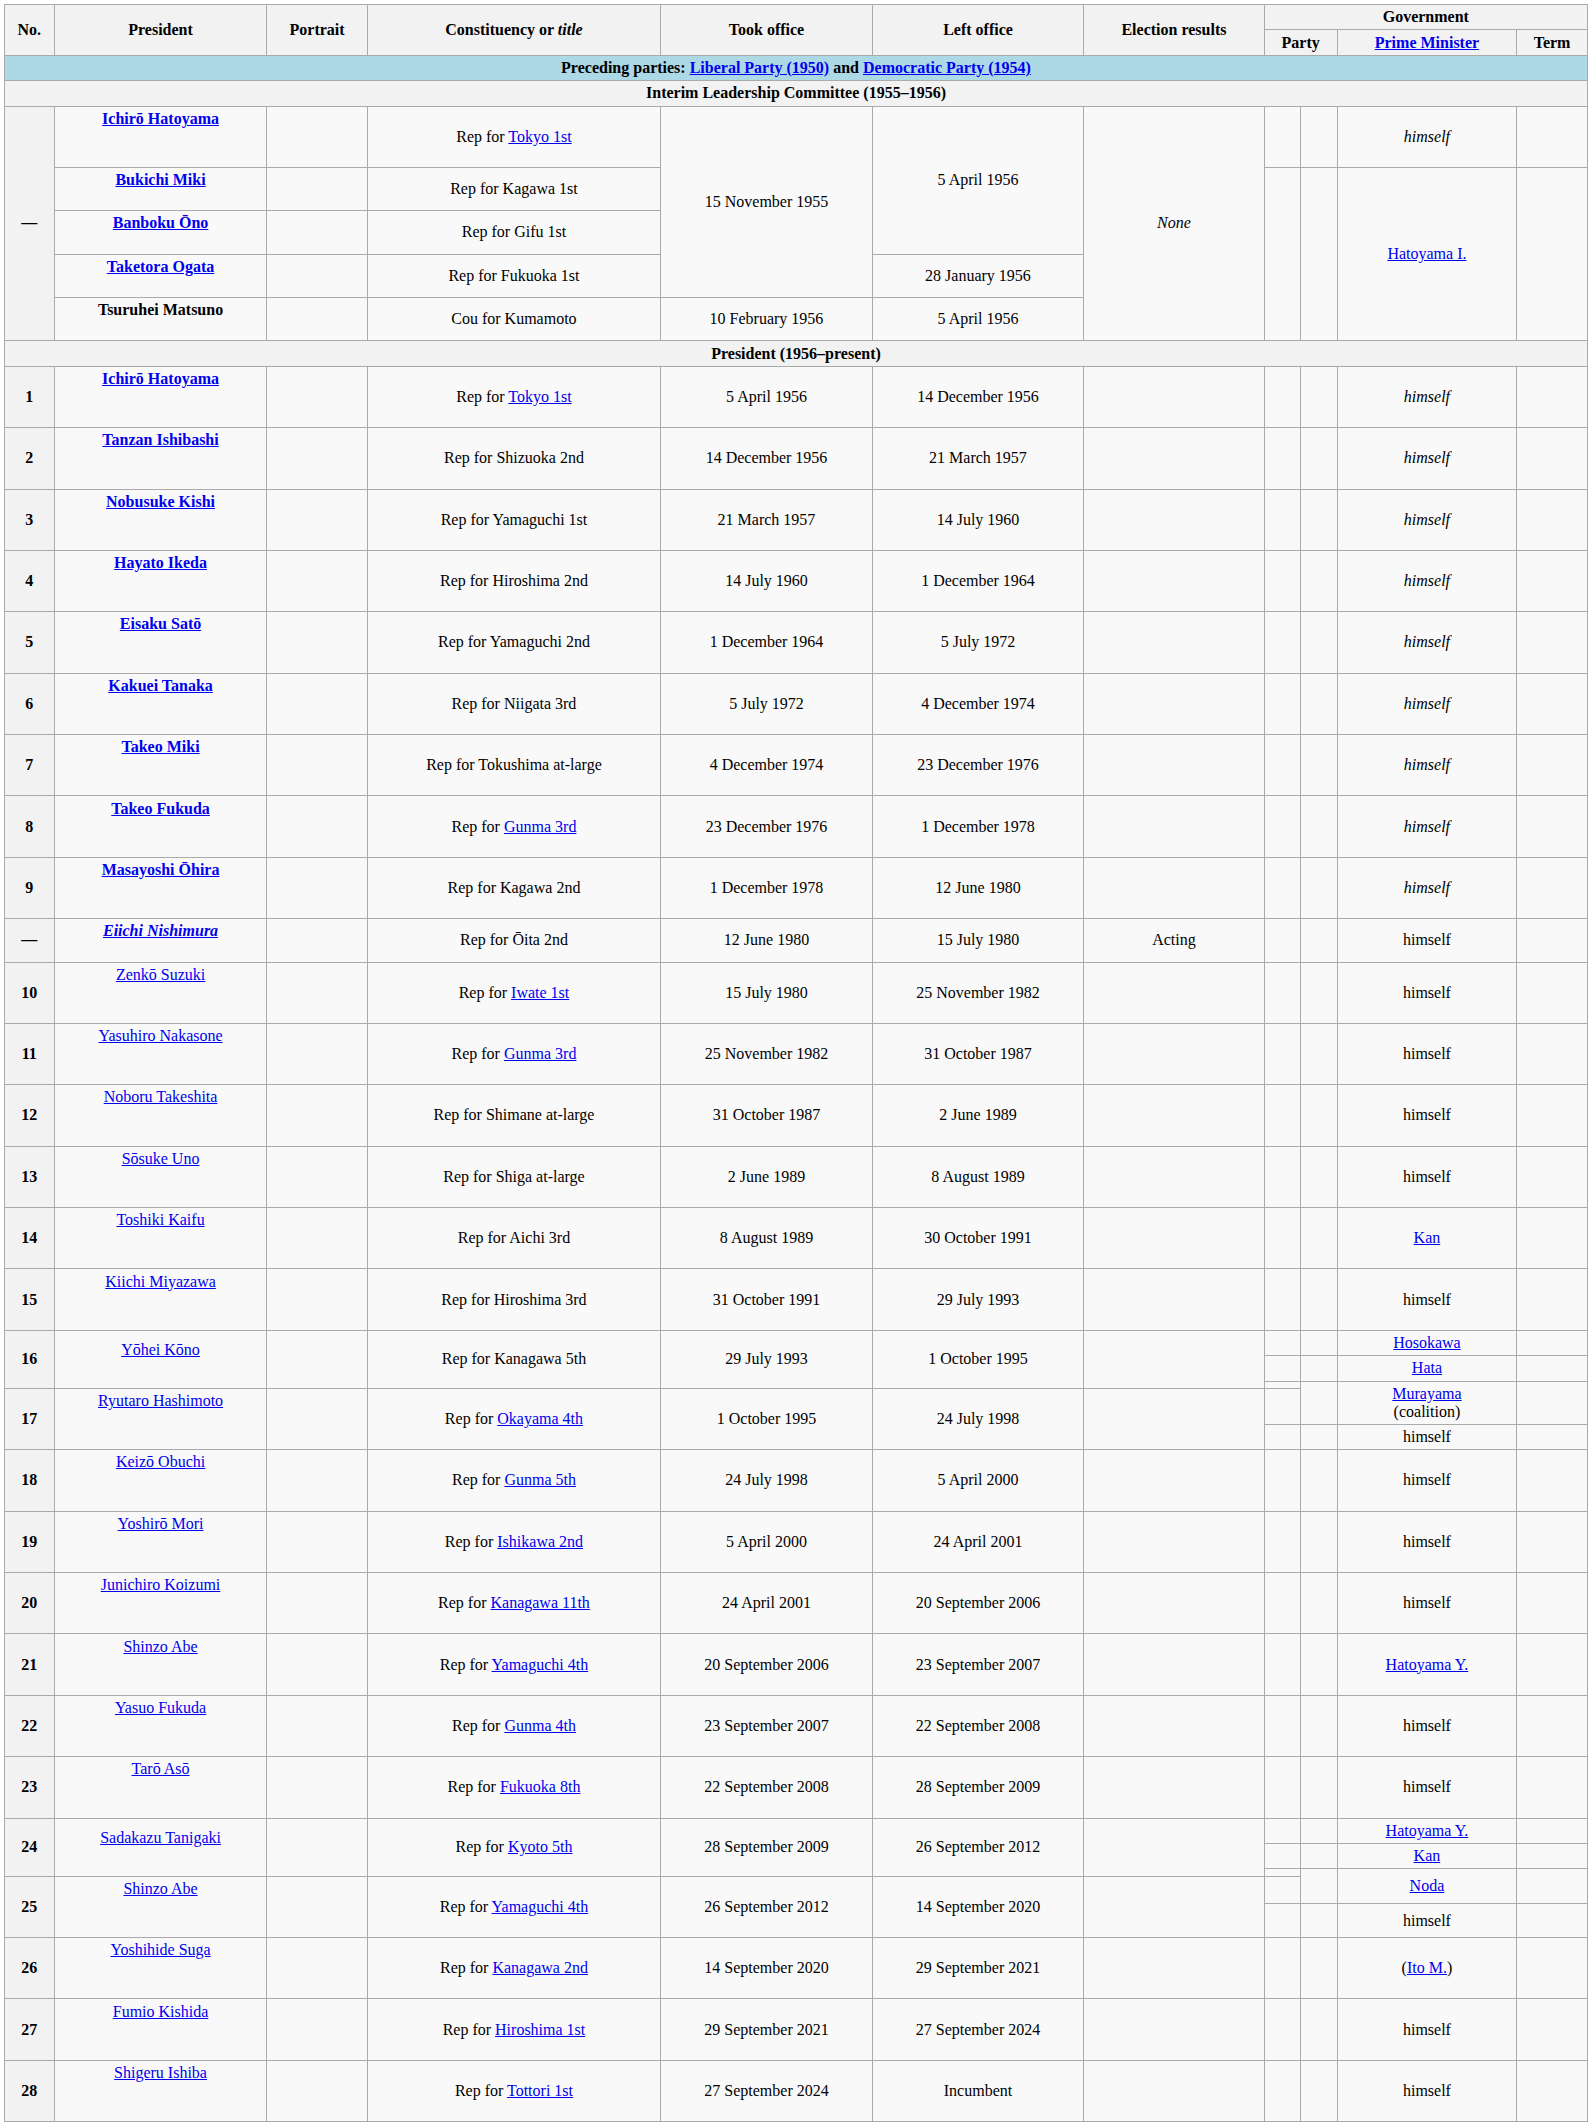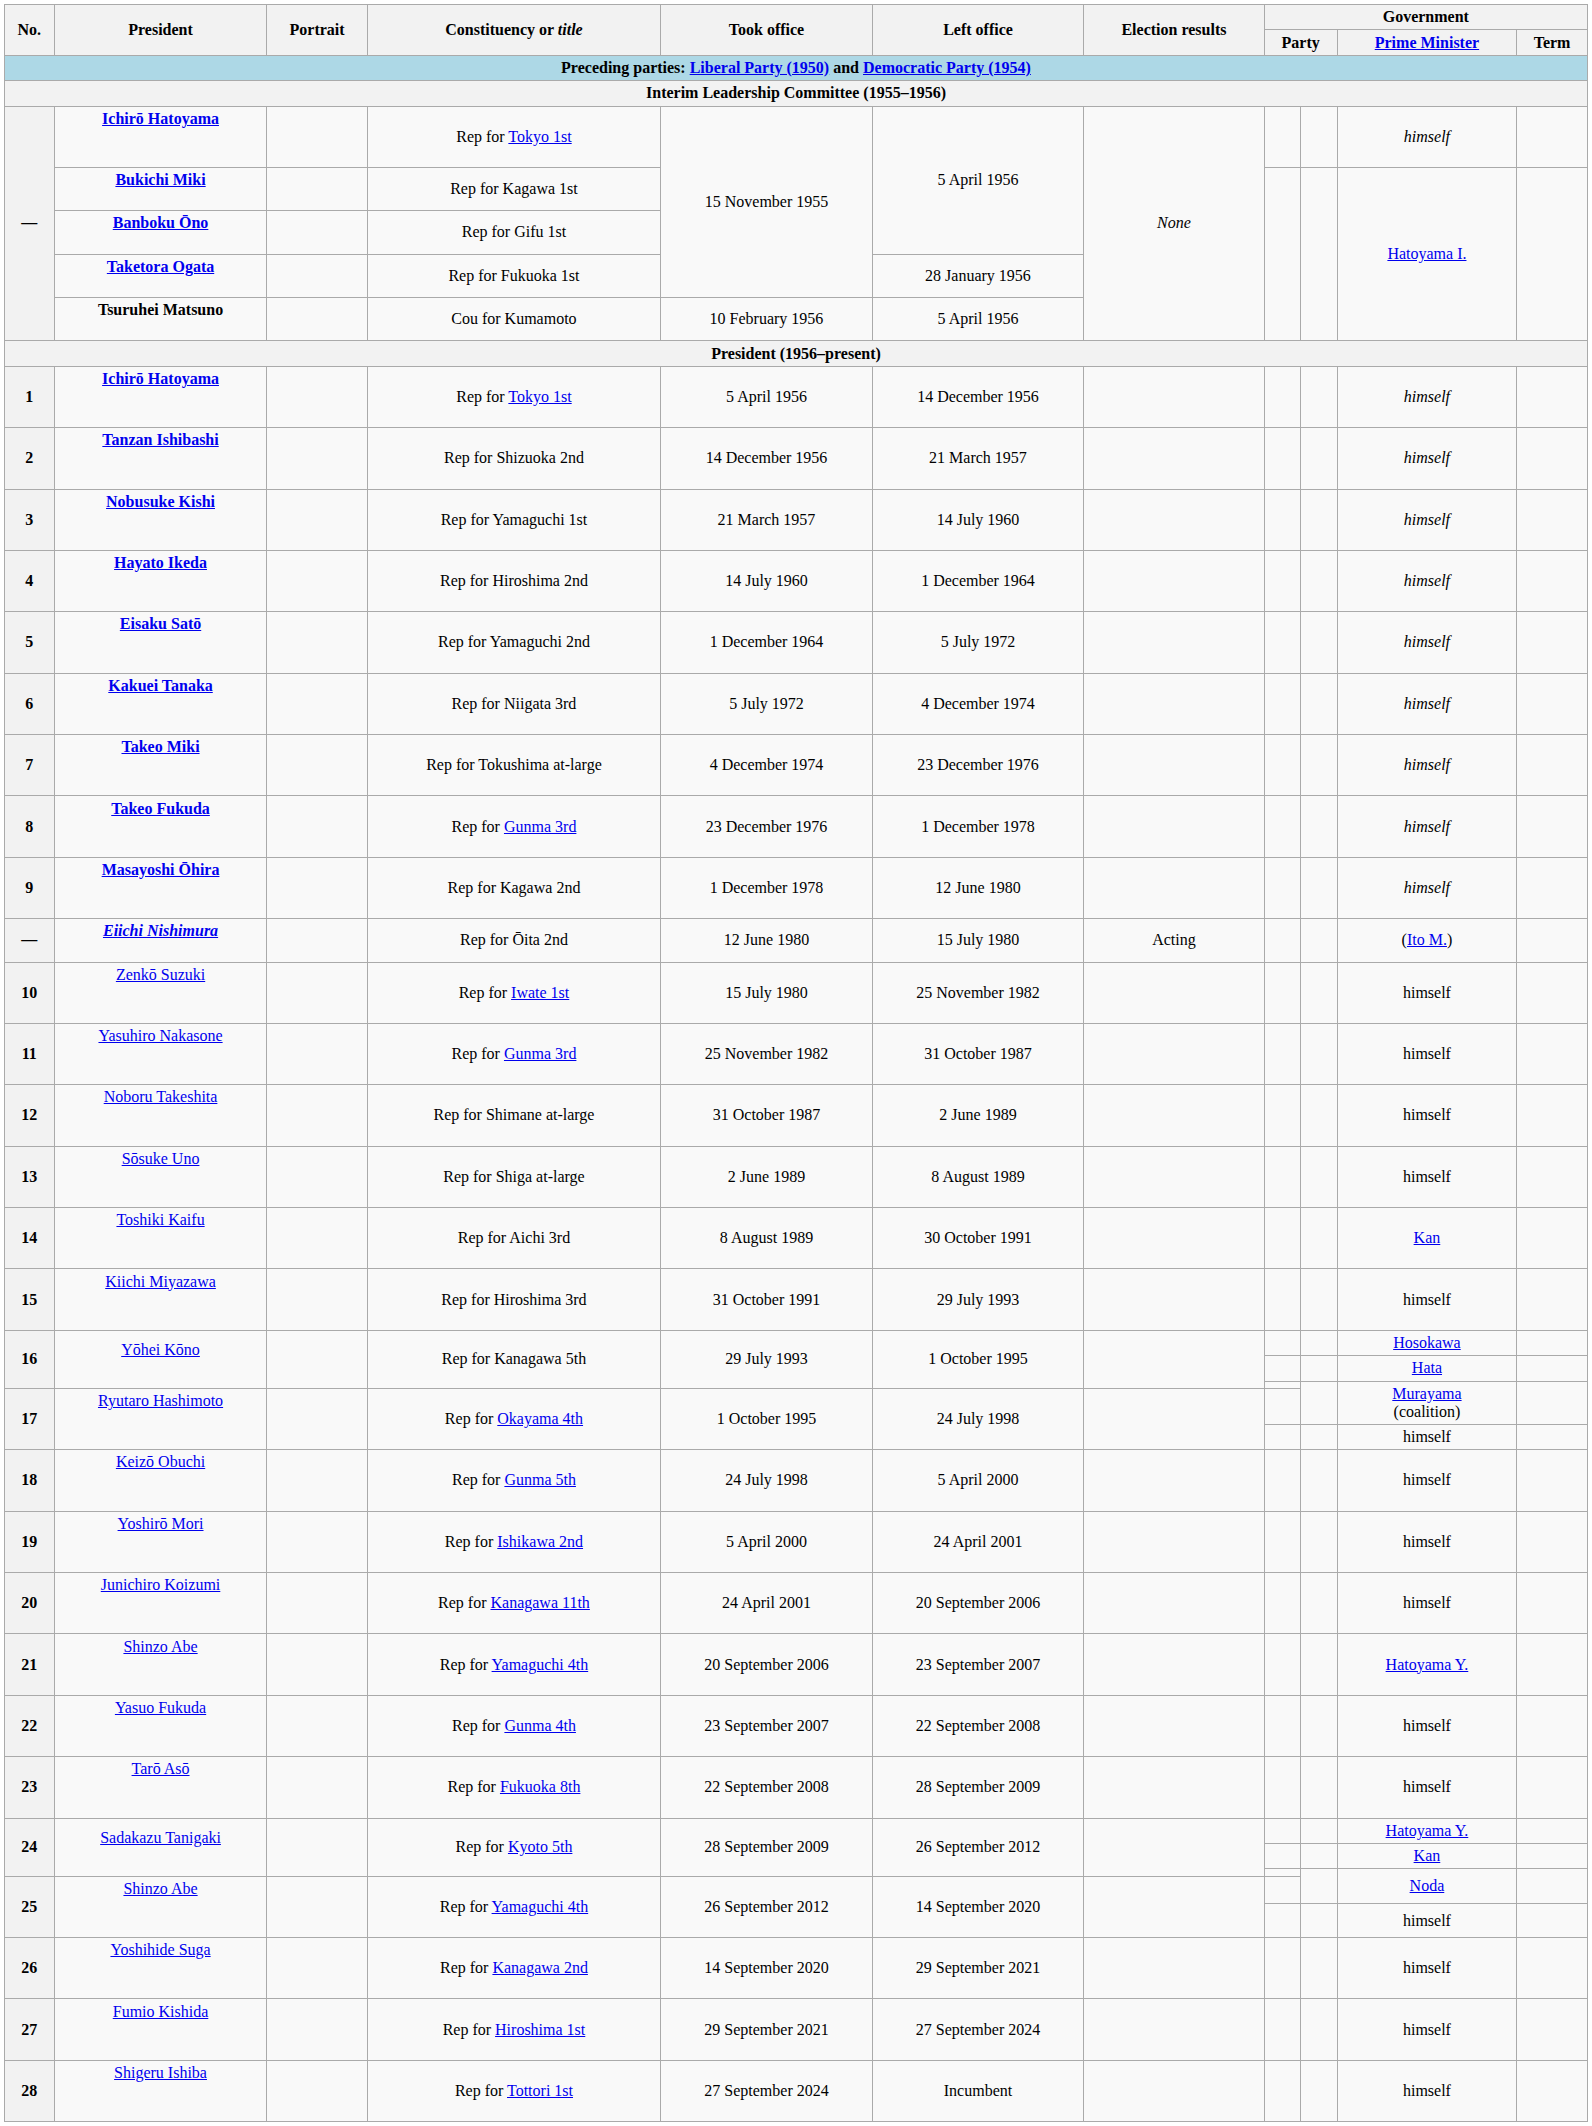(1427, 940) himself -> (1427, 940) (Ito M.)
(1427, 1968) (Ito M.) -> (1427, 1968) himself
